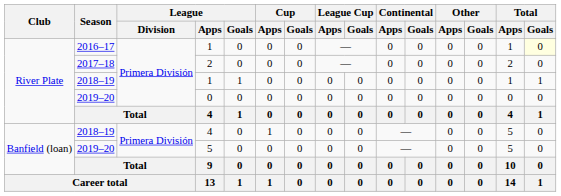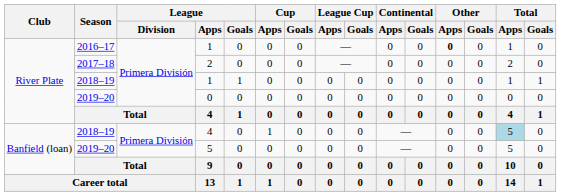(450, 47) normal -> (450, 47) bold
(540, 47) lightyellow background -> (540, 47) no background
(510, 132) no background -> (510, 132) lightblue background
